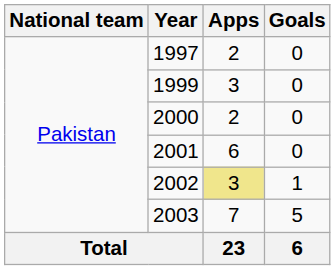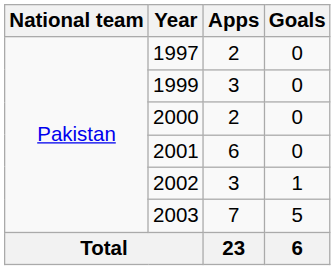(234, 183) khaki background -> (234, 183) no background
